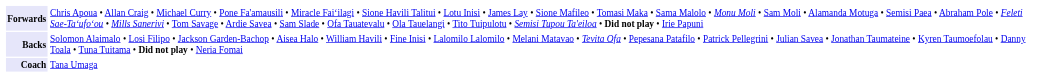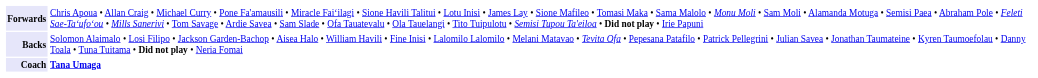(74, 64) normal -> (76, 64) bold
